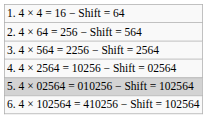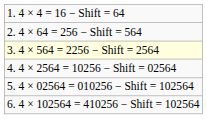(83, 50) no background -> (83, 50) lightyellow background
(100, 86) lightgrey background -> (100, 86) no background
